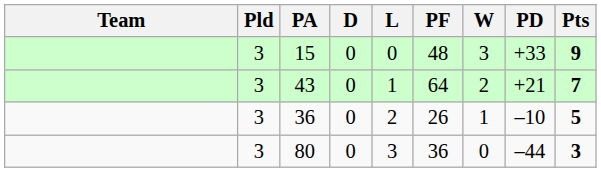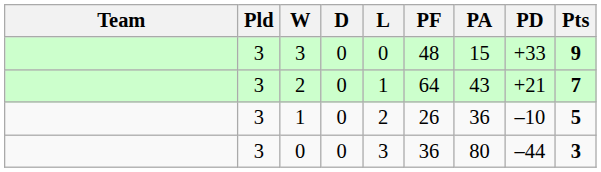columns swapped: (484, 20) <-> (305, 20)
